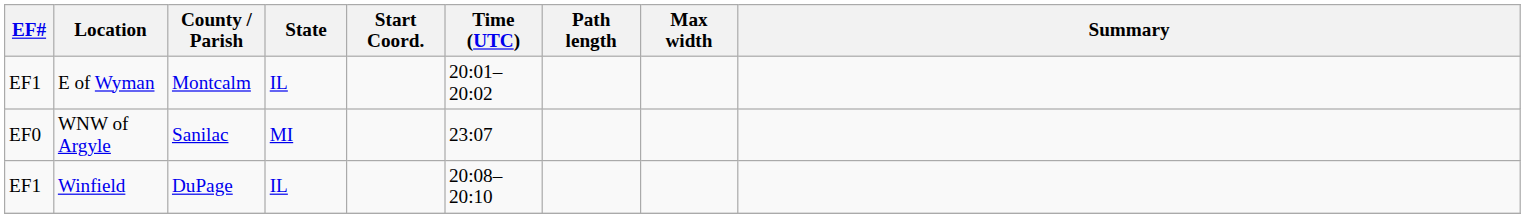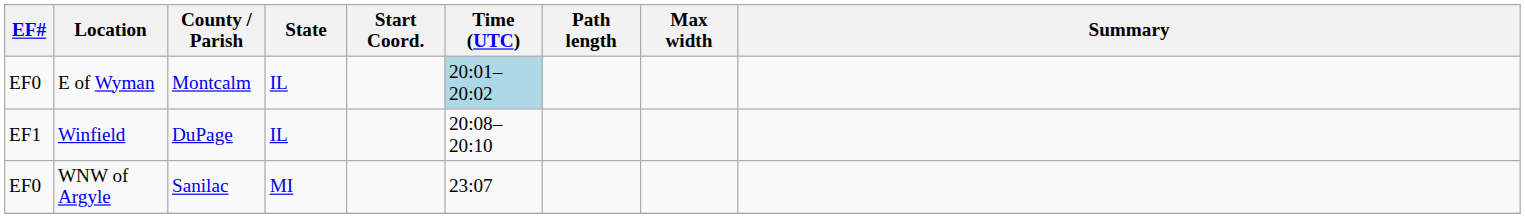(25, 82) EF1 -> (25, 82) EF0
(476, 82) no background -> (476, 82) lightblue background
rows swapped: (92, 186) <-> (93, 134)
